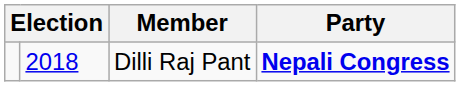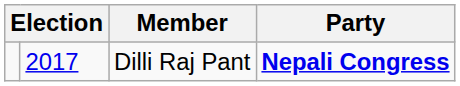(52, 61) 2018 -> (52, 61) 2017
